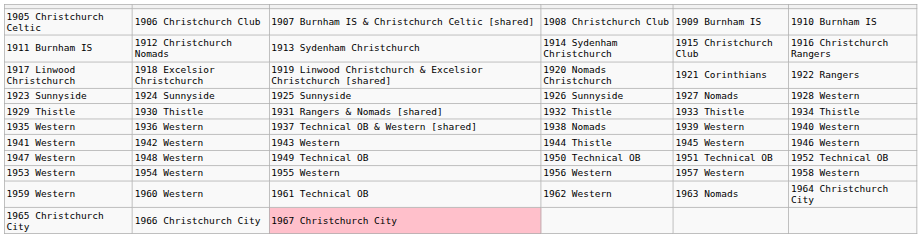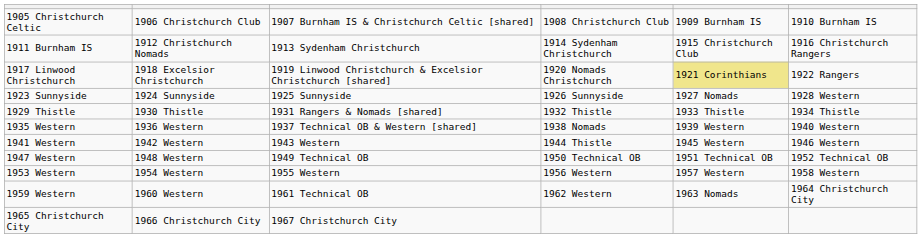(721, 75) no background -> (721, 75) khaki background
(334, 221) pink background -> (334, 221) no background
